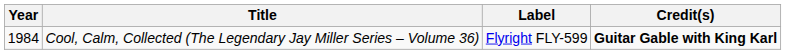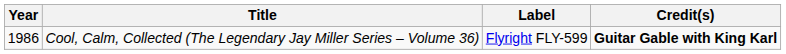(23, 37) 1984 -> (23, 37) 1986
